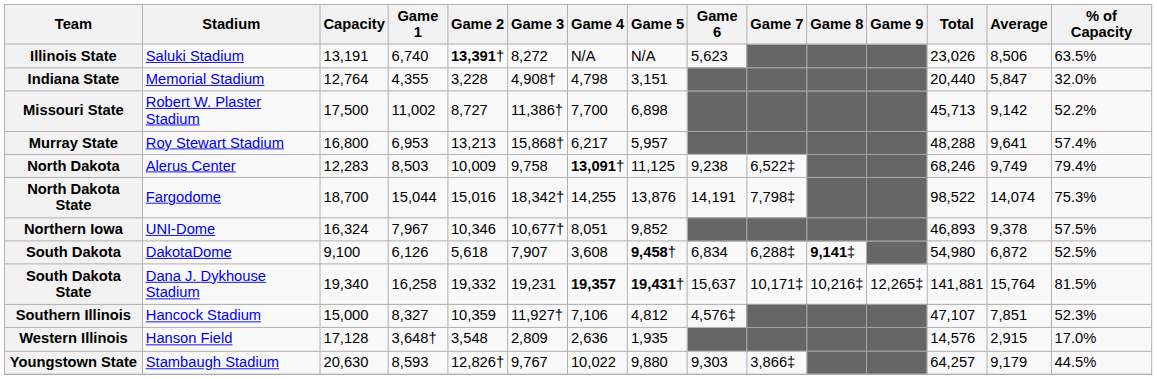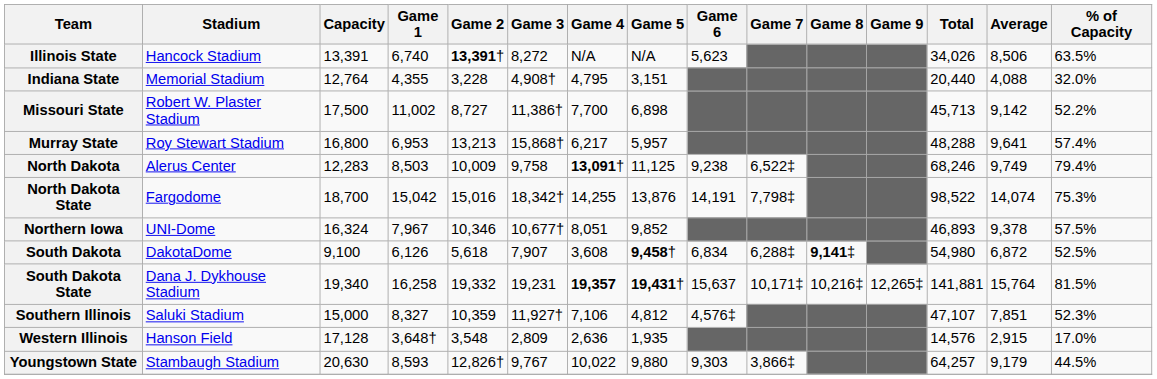(195, 56) Saluki Stadium -> (203, 56) Hancock Stadium
(346, 56) 13,191 -> (346, 56) 13,391
(953, 56) 23,026 -> (953, 56) 34,026
(589, 79) 4,798 -> (589, 79) 4,795
(1009, 79) 5,847 -> (1009, 79) 4,088
(414, 197) 15,044 -> (414, 197) 15,042
(203, 315) Hancock Stadium -> (195, 315) Saluki Stadium
